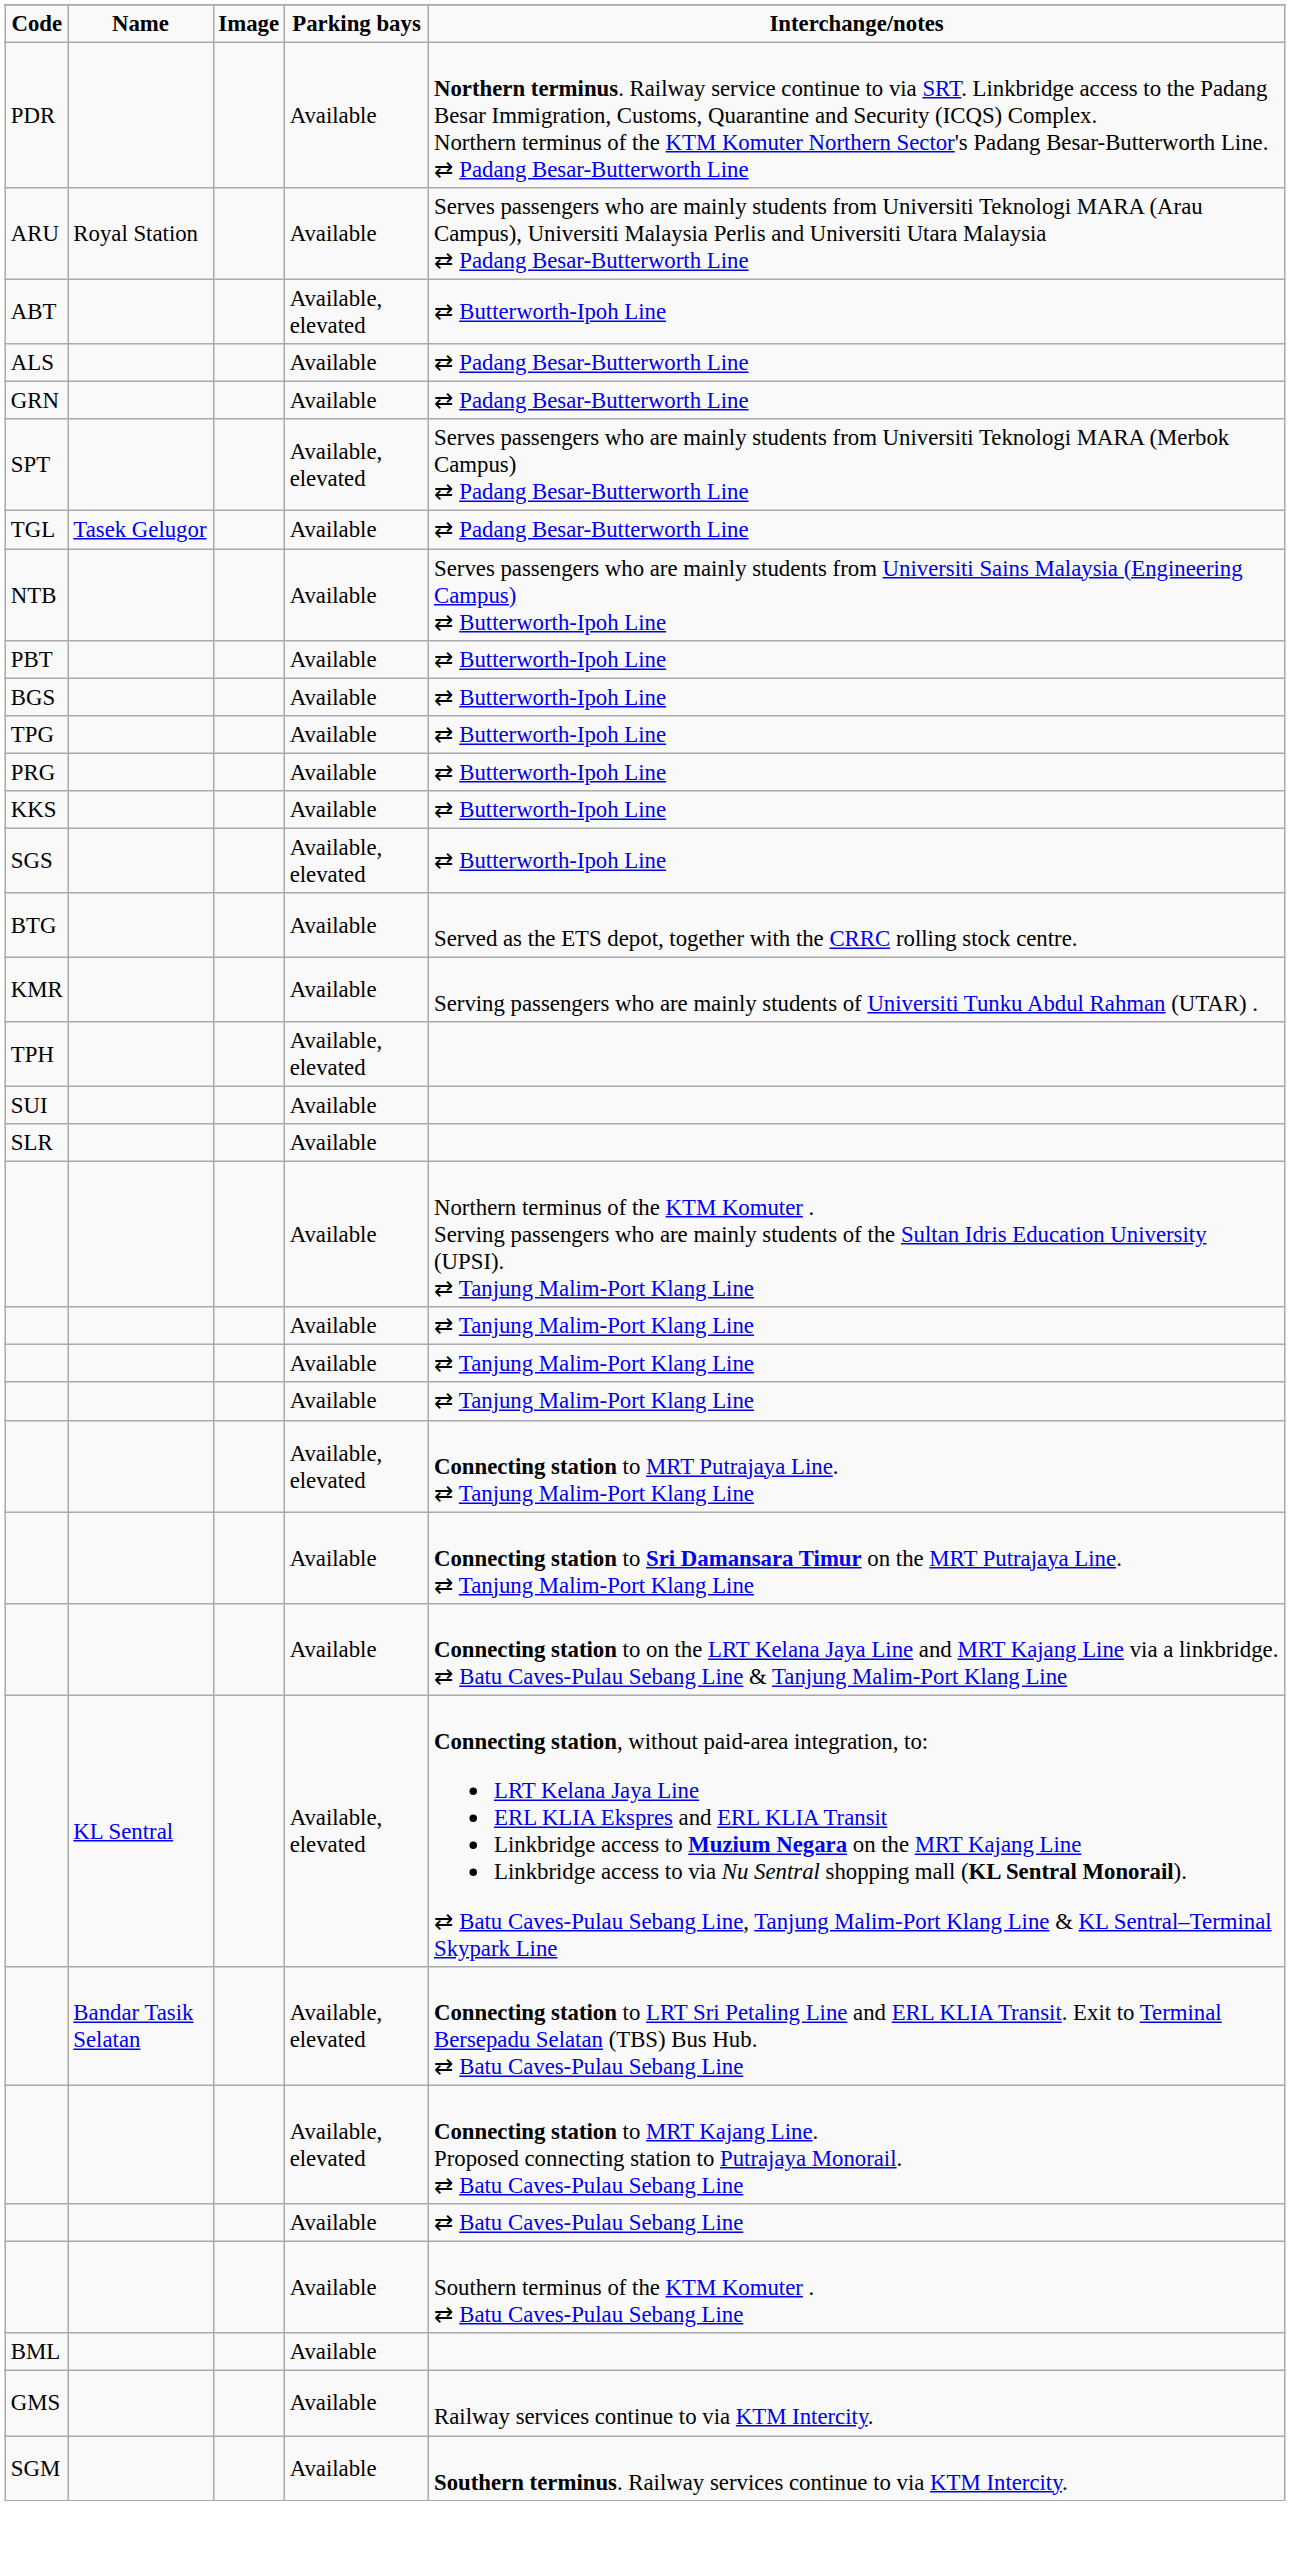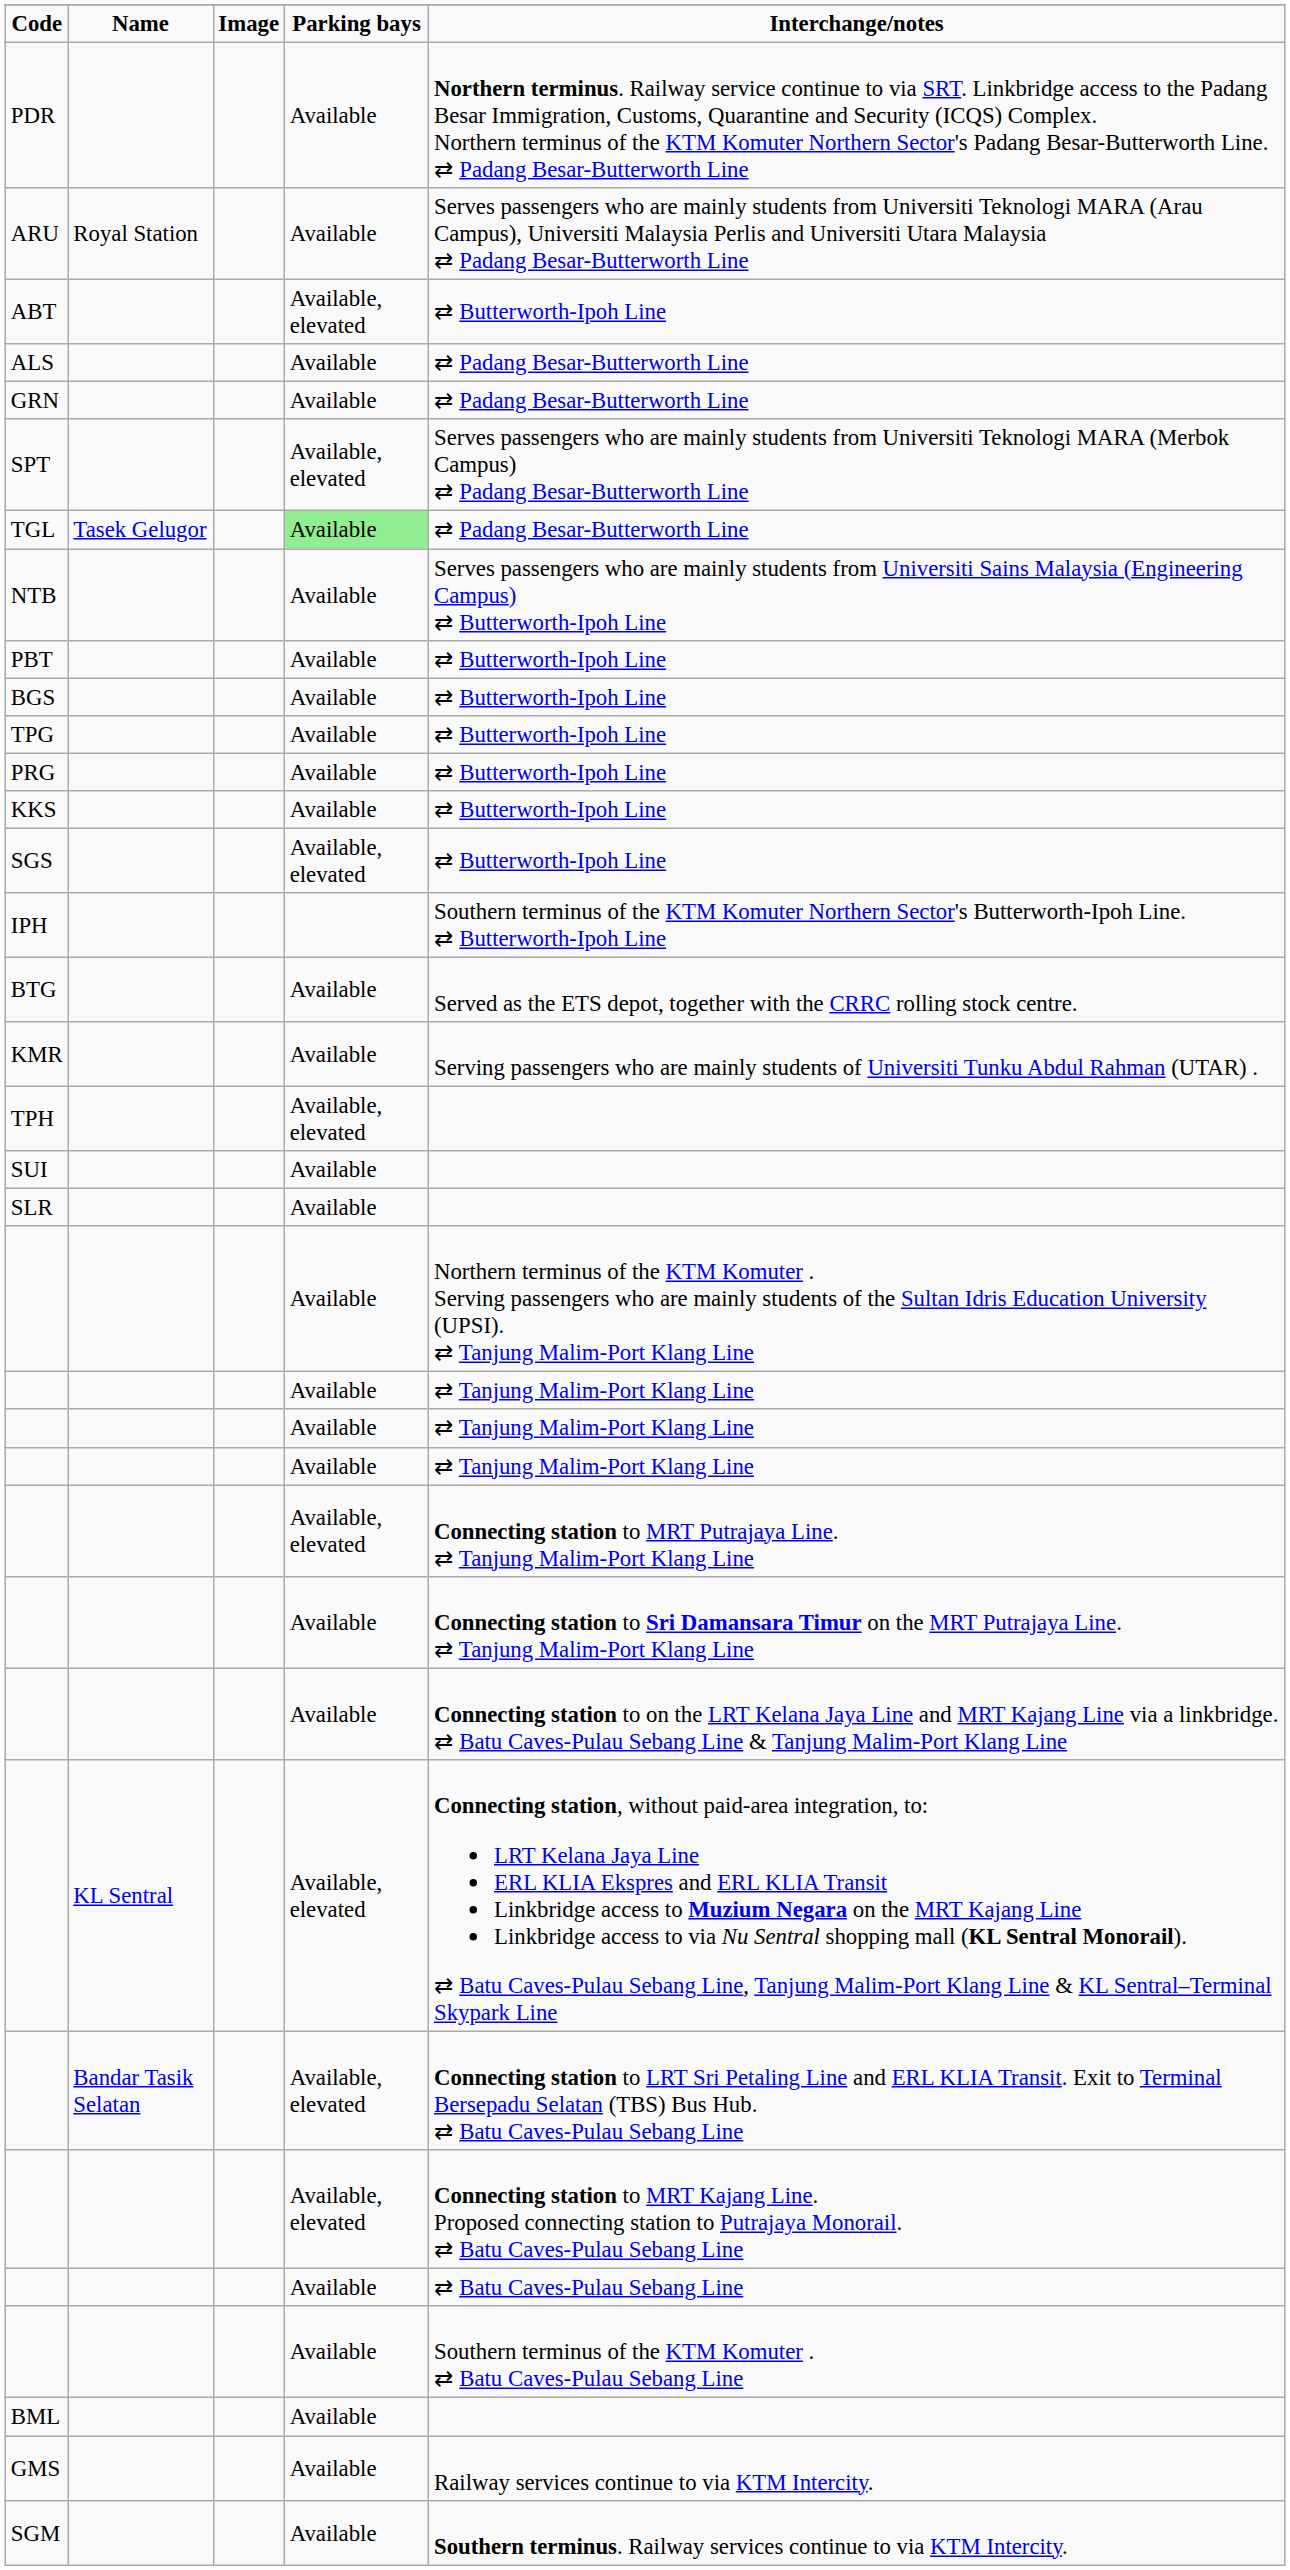(333, 529) no background -> (333, 529) lightgreen background
+ row: (29, 924)
